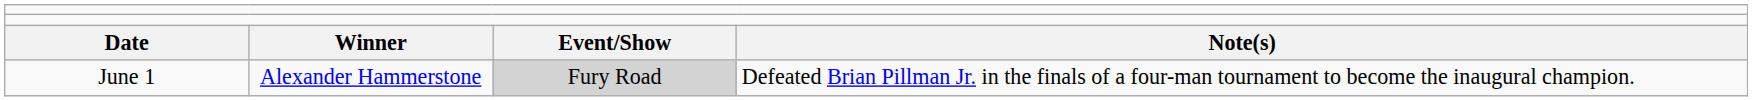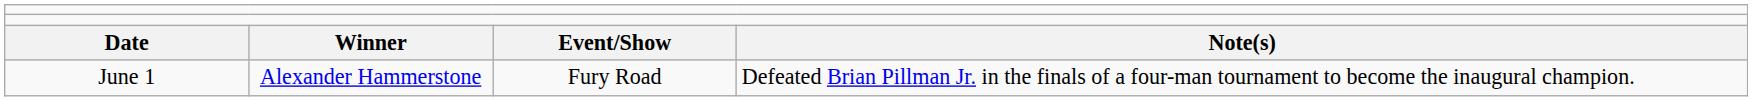(615, 77) lightgrey background -> (615, 77) no background
